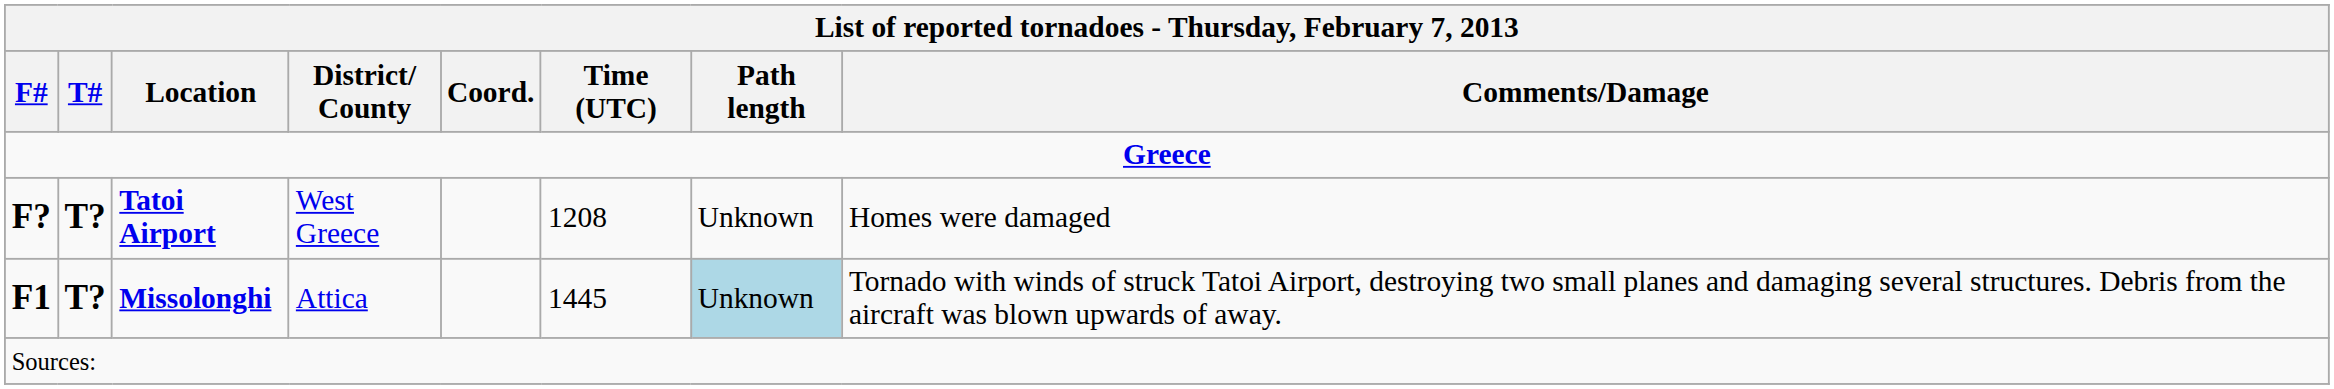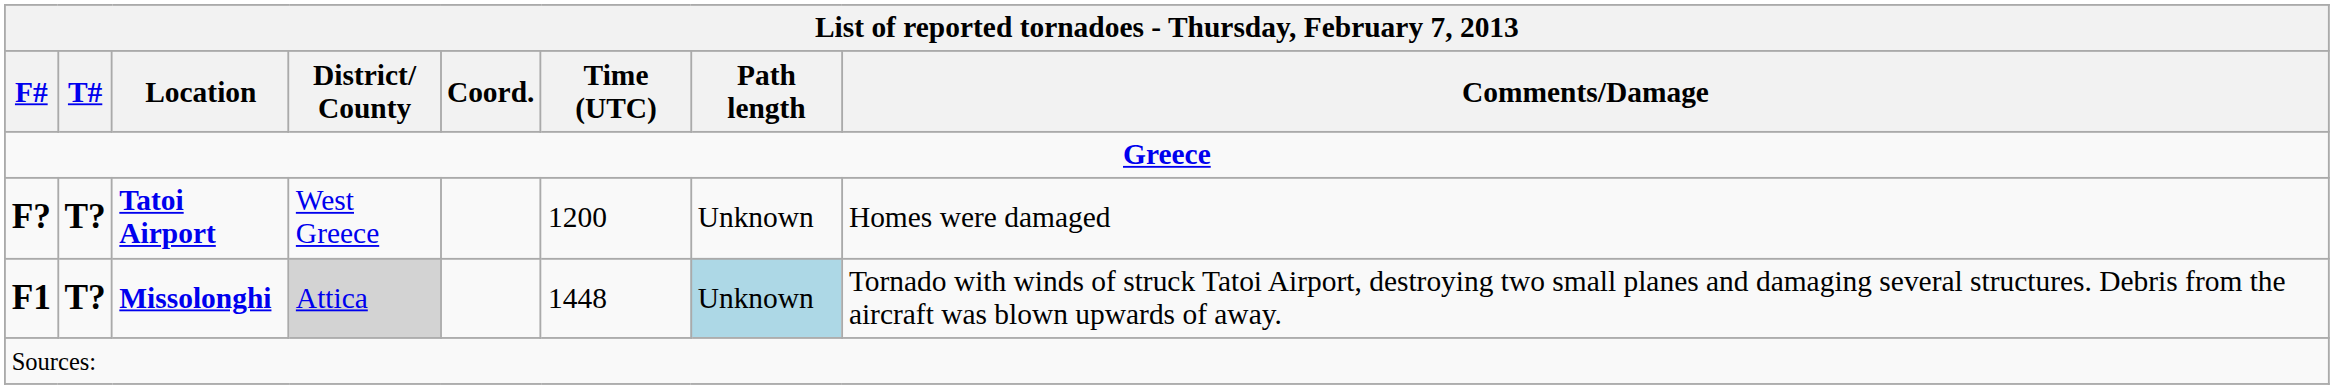(577, 217) 1208 -> (577, 217) 1200
(332, 297) no background -> (332, 297) lightgrey background
(577, 297) 1445 -> (577, 297) 1448
